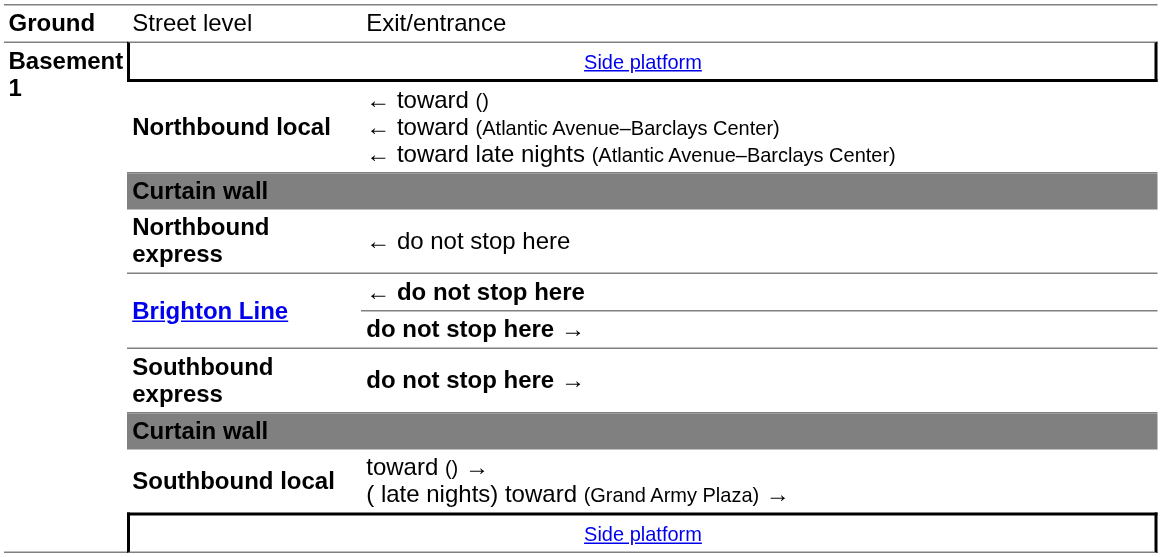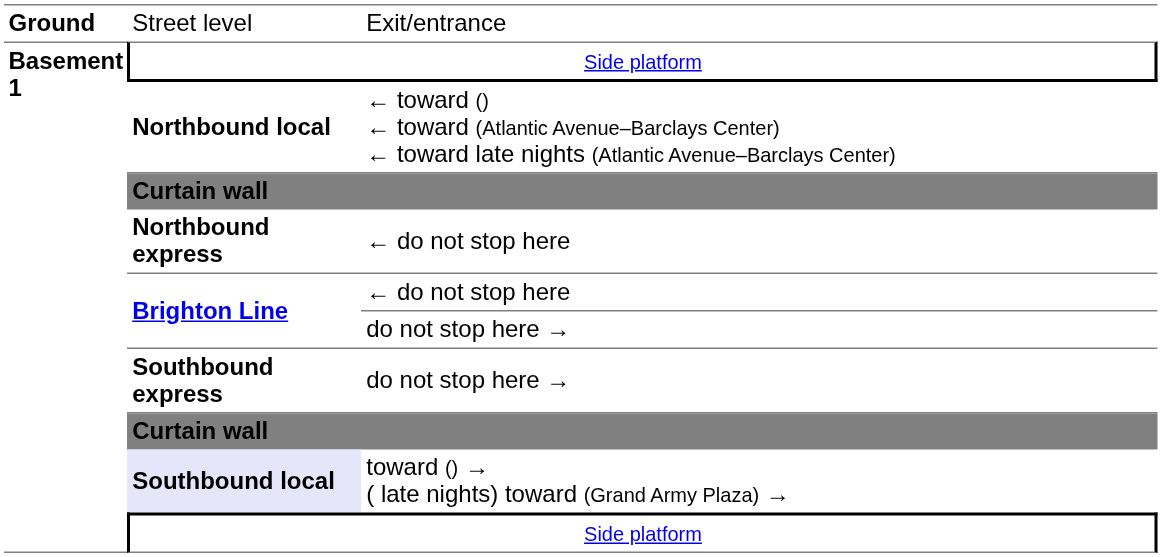(476, 291) bold -> (468, 291) normal
(476, 329) bold -> (468, 329) normal
(476, 380) bold -> (468, 380) normal
(234, 480) no background -> (234, 480) lavender background
